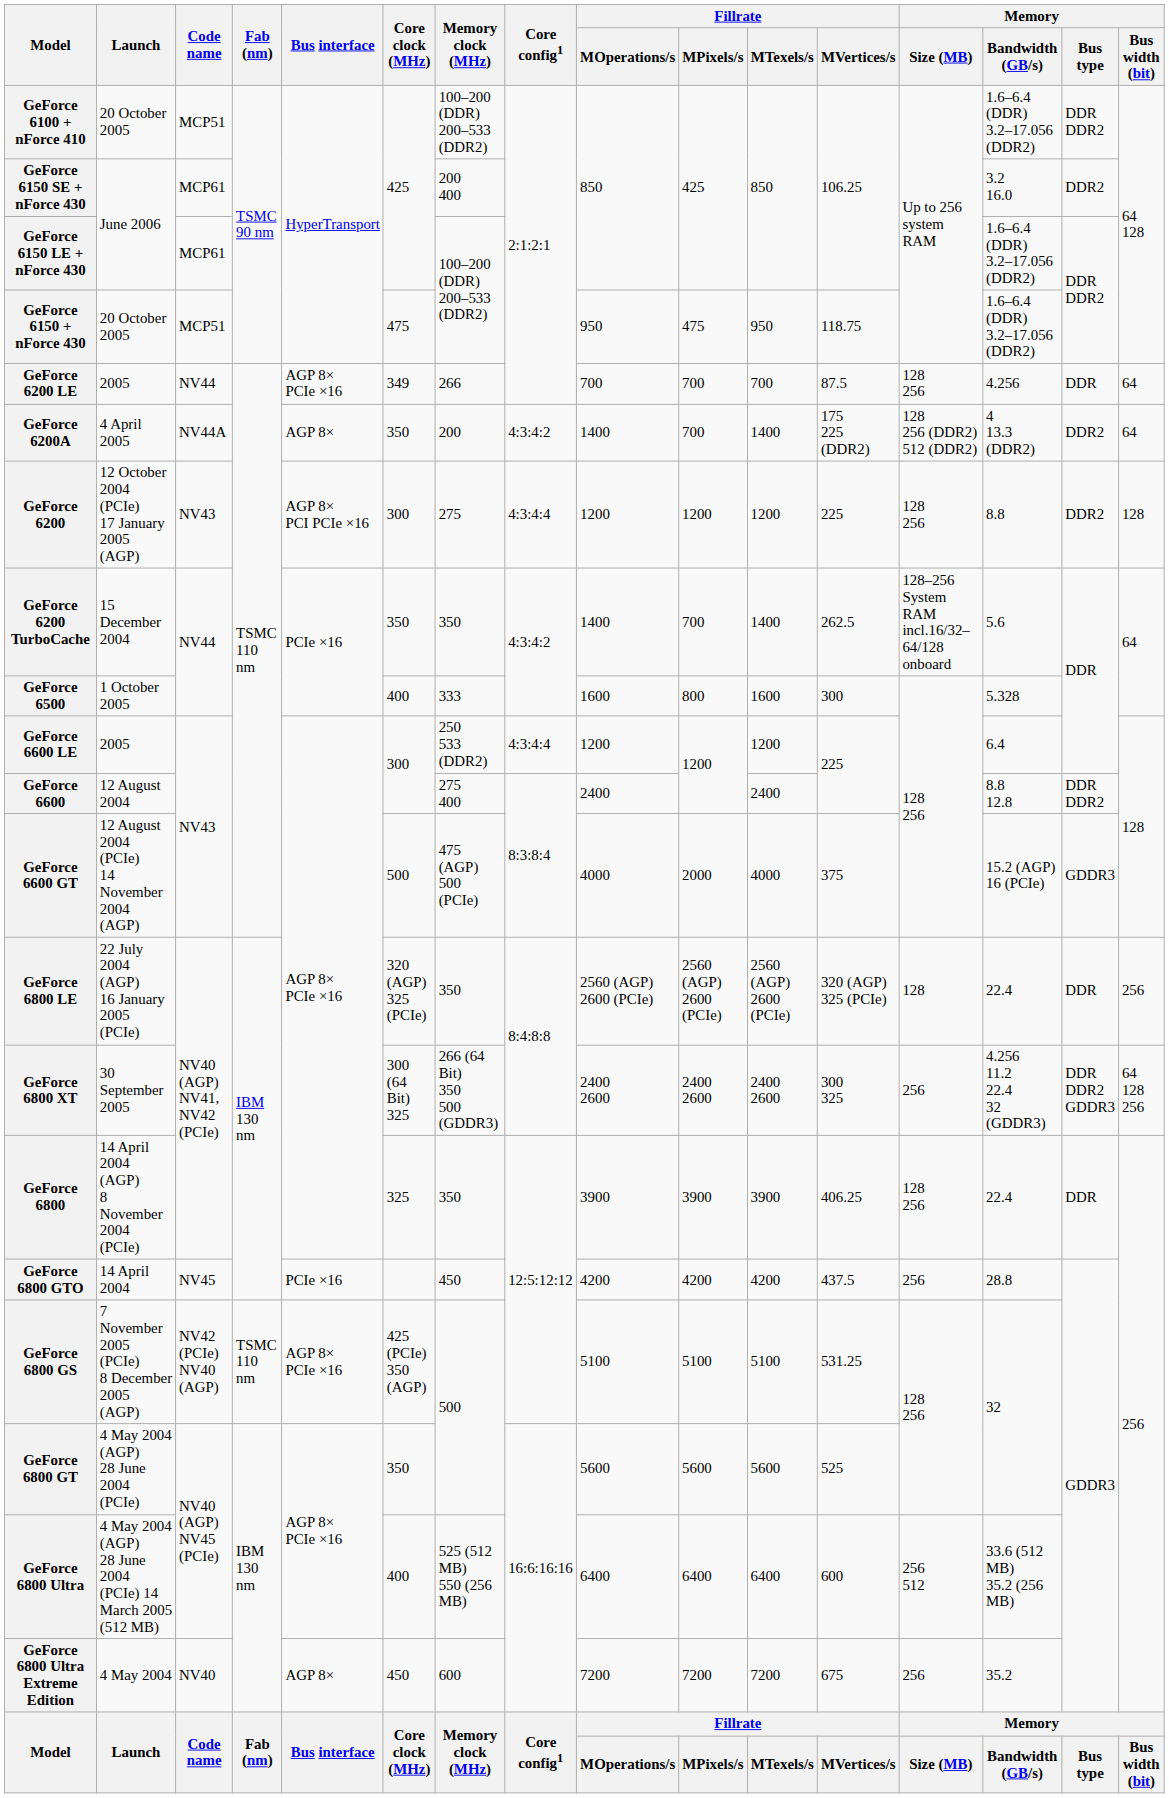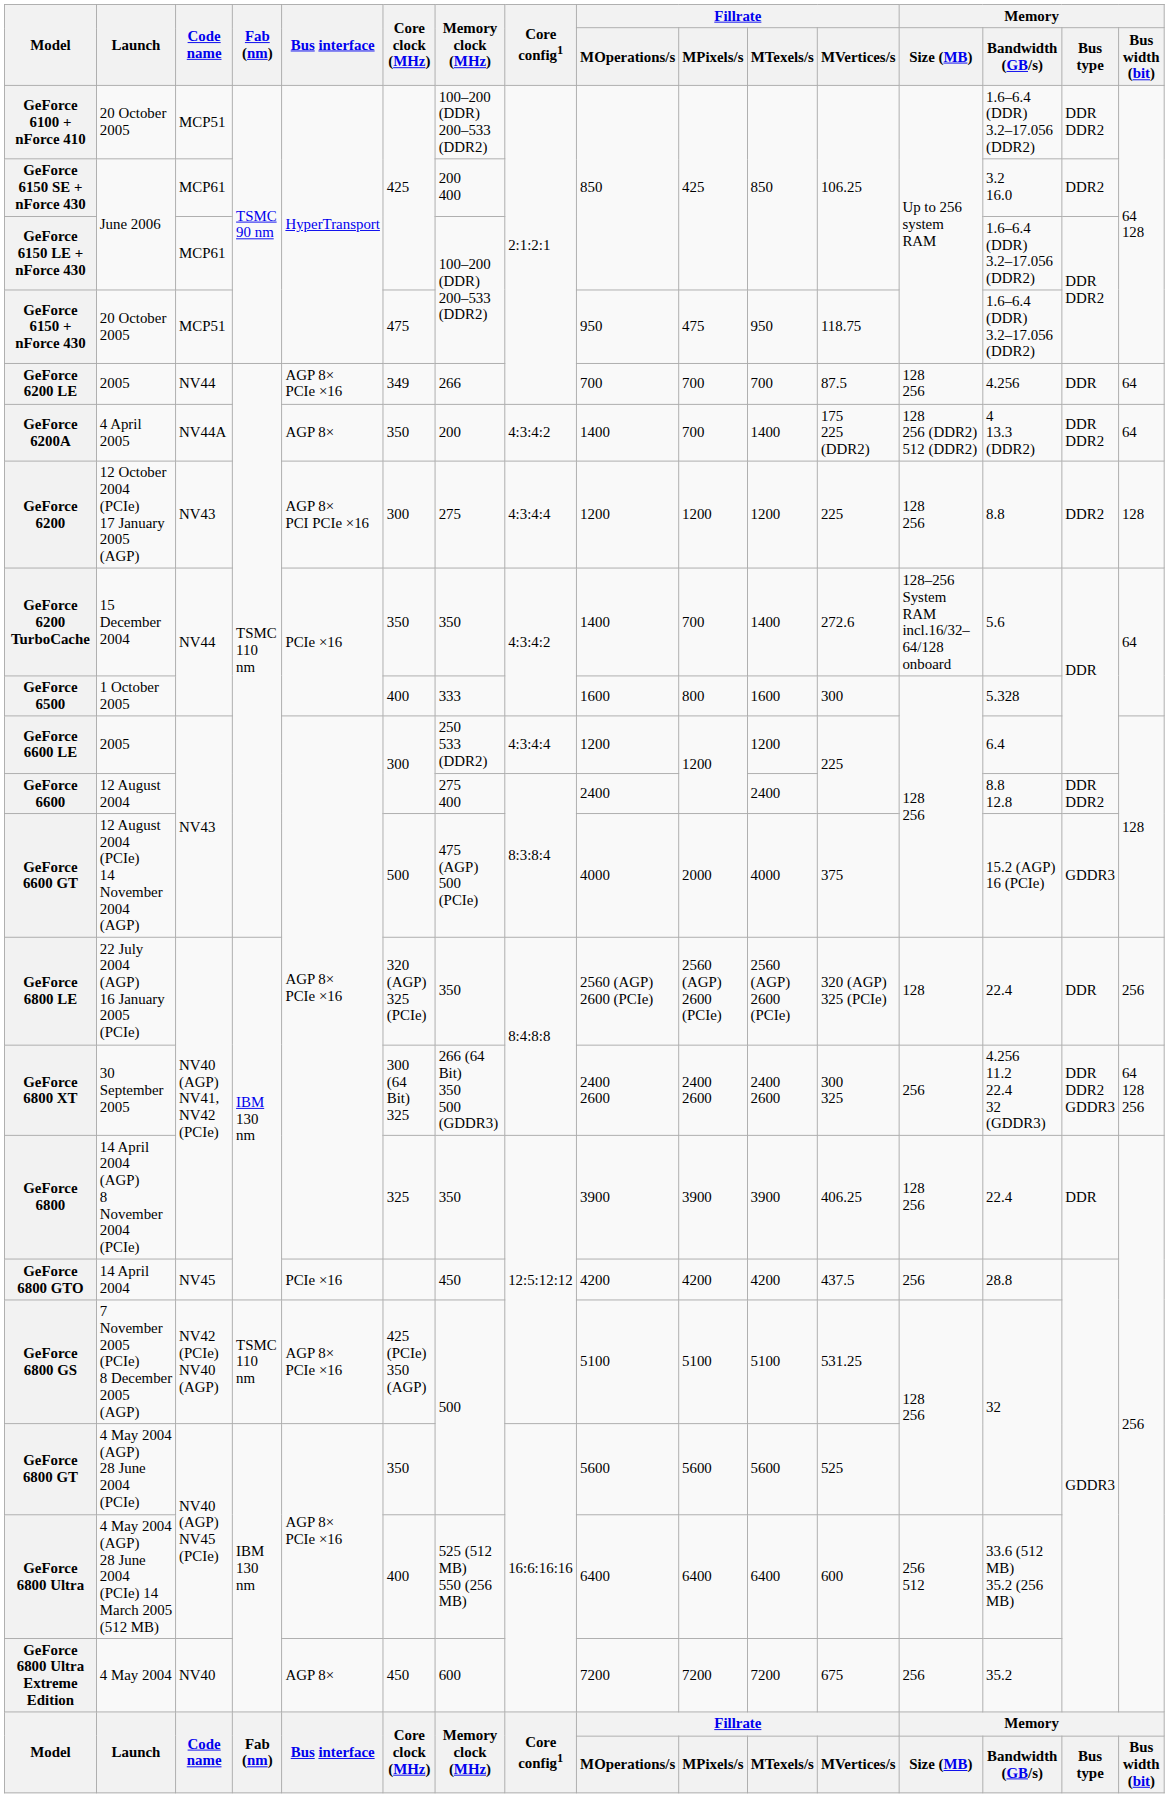(1085, 432) DDR2 -> (1085, 432) DDR DDR2
(838, 622) 262.5 -> (838, 622) 272.6
